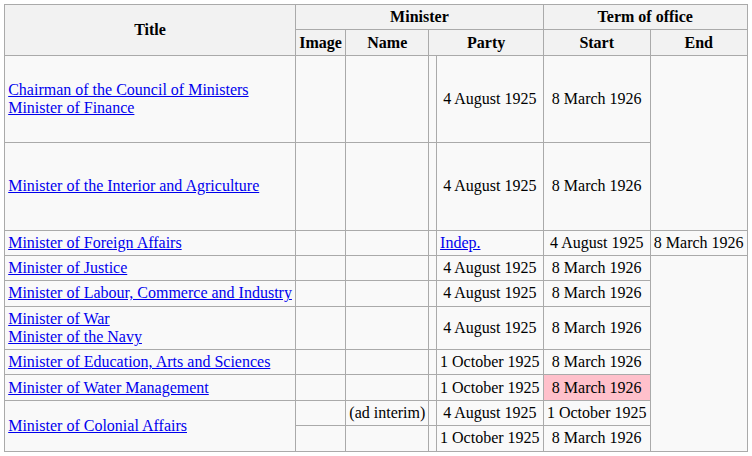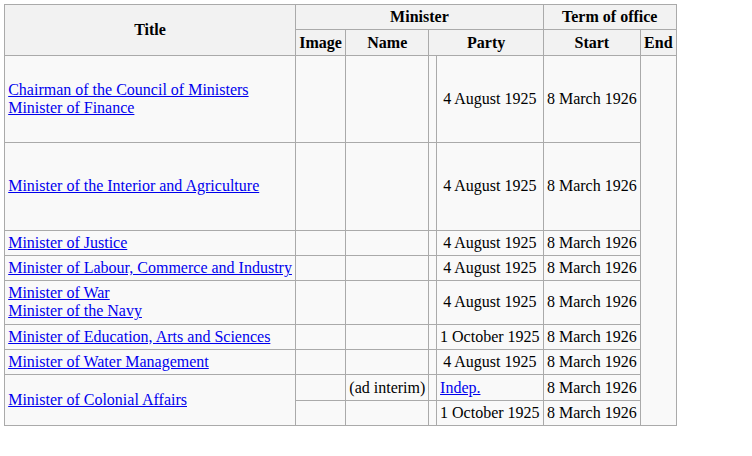- row: (95, 242)
(490, 387) 1 October 1925 -> (490, 362) 4 August 1925
(597, 387) pink background -> (592, 362) no background
(490, 412) 4 August 1925 -> (460, 387) Indep.
(597, 412) 1 October 1925 -> (592, 387) 8 March 1926
